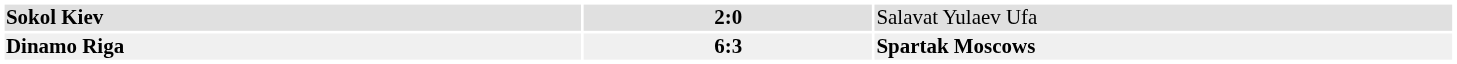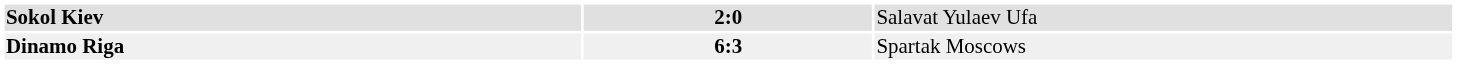(956, 46) bold -> (951, 46) normal
